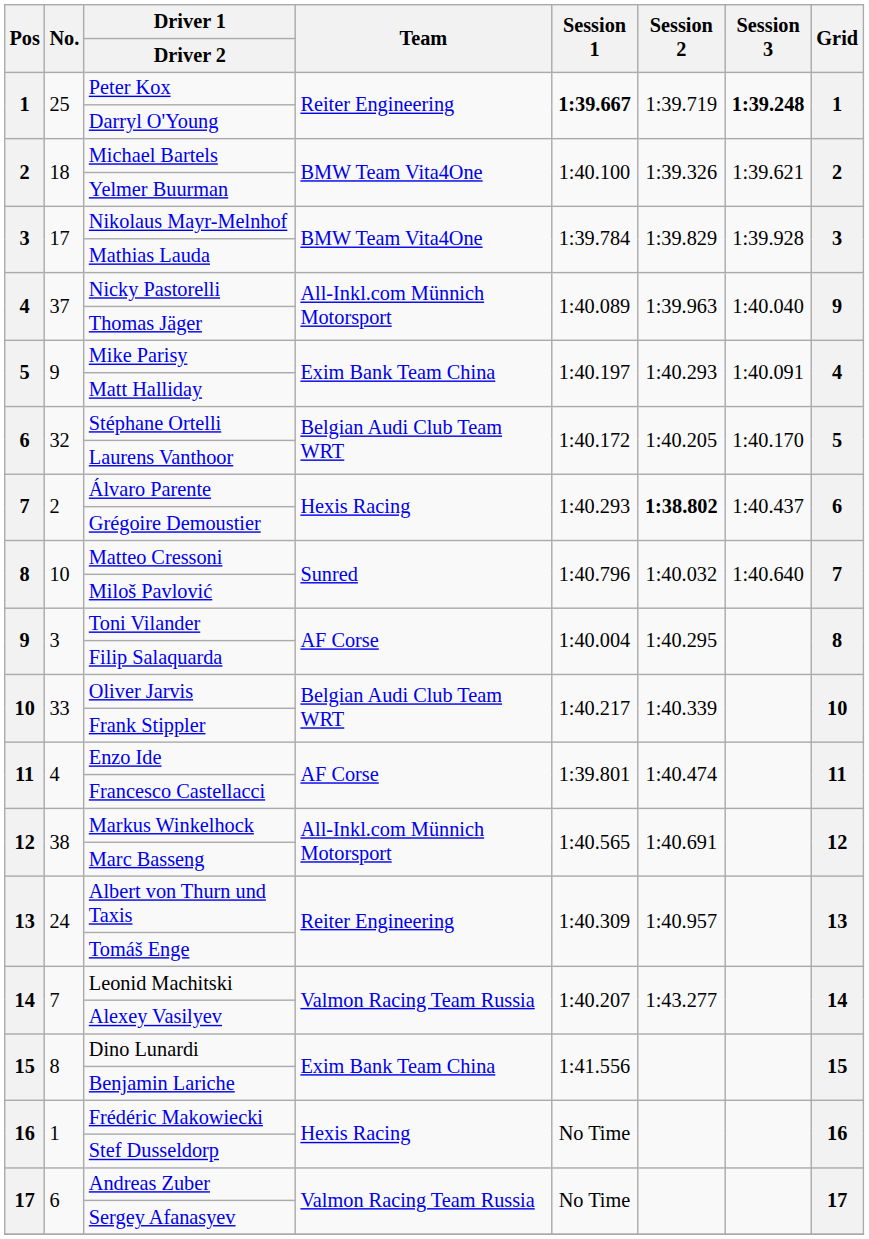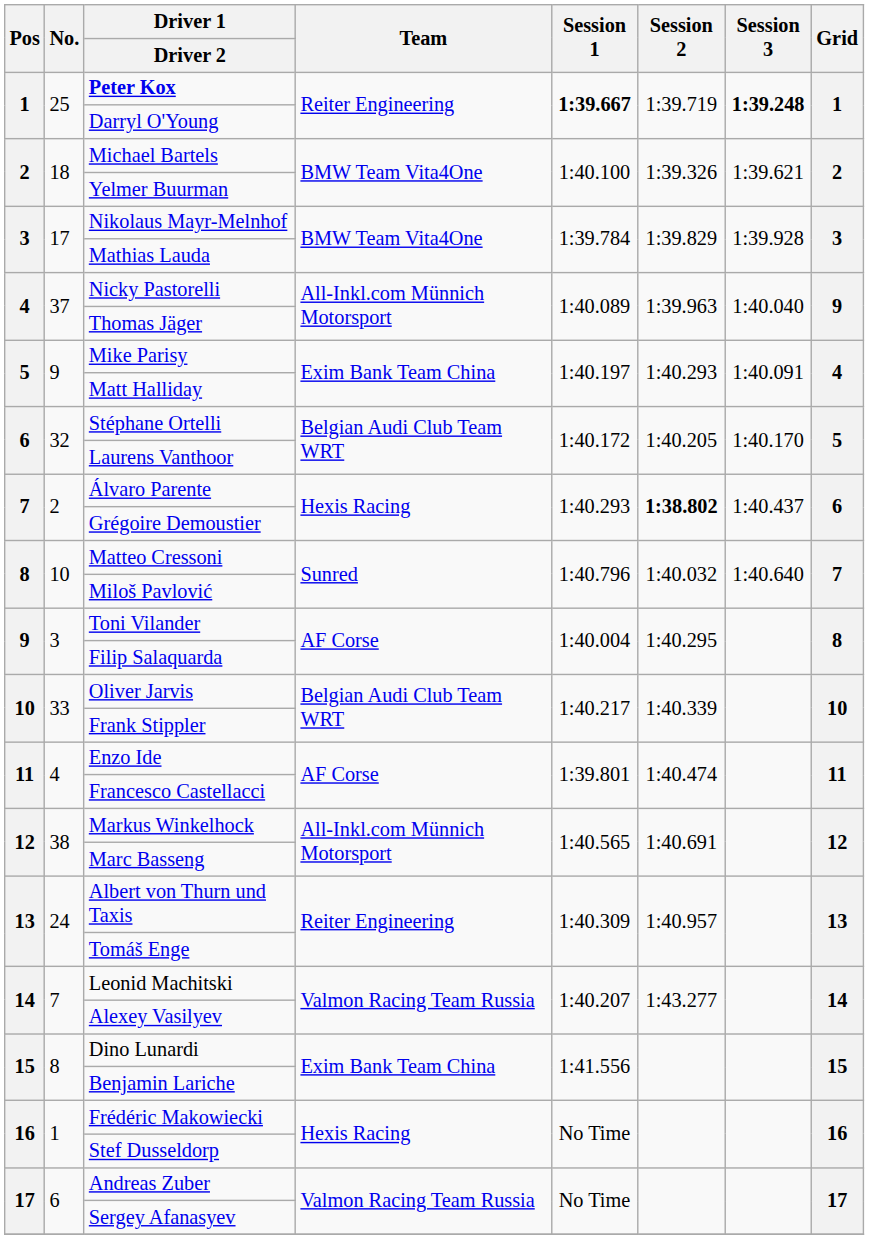(130, 88) normal -> (132, 88) bold
